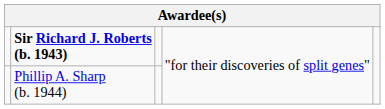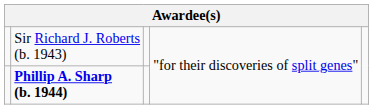(83, 46) bold -> (77, 46) normal
(60, 84) normal -> (63, 84) bold
